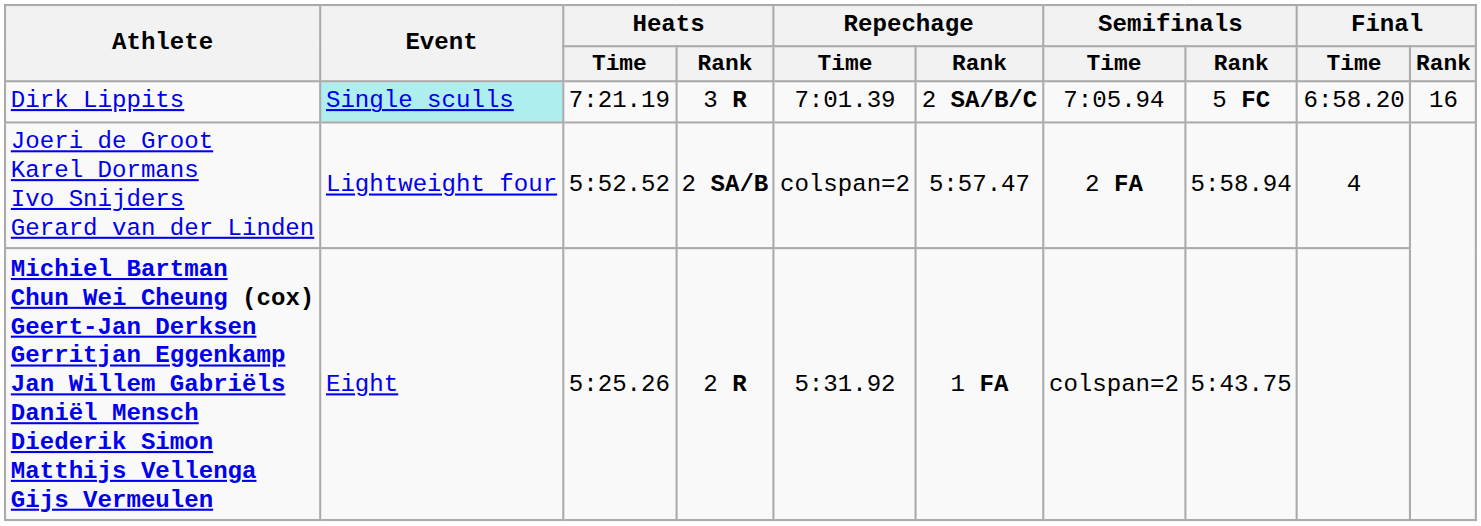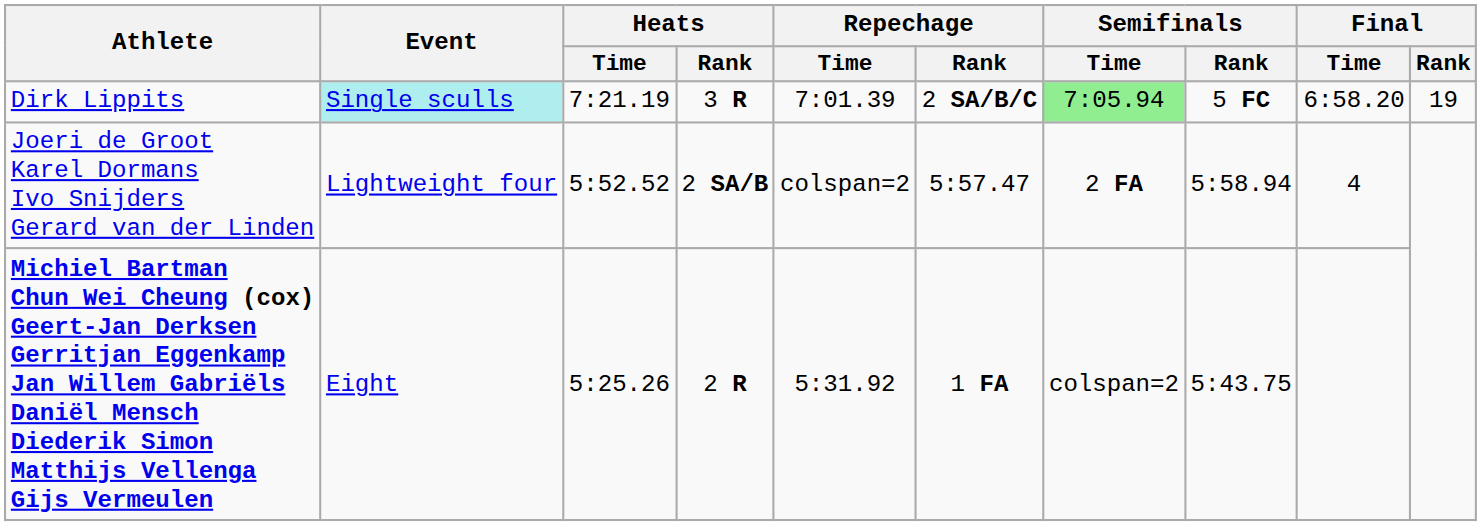(1114, 101) no background -> (1114, 101) lightgreen background
(1443, 101) 16 -> (1443, 101) 19
